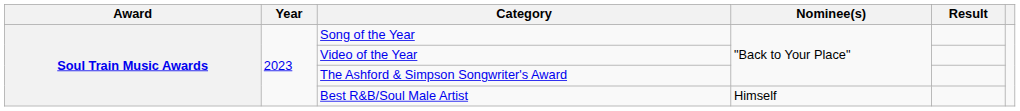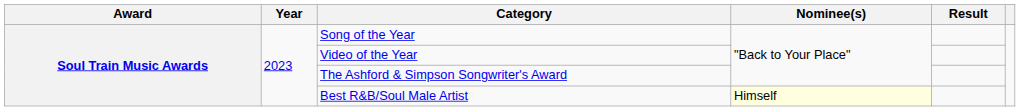(755, 95) no background -> (755, 95) lightyellow background
